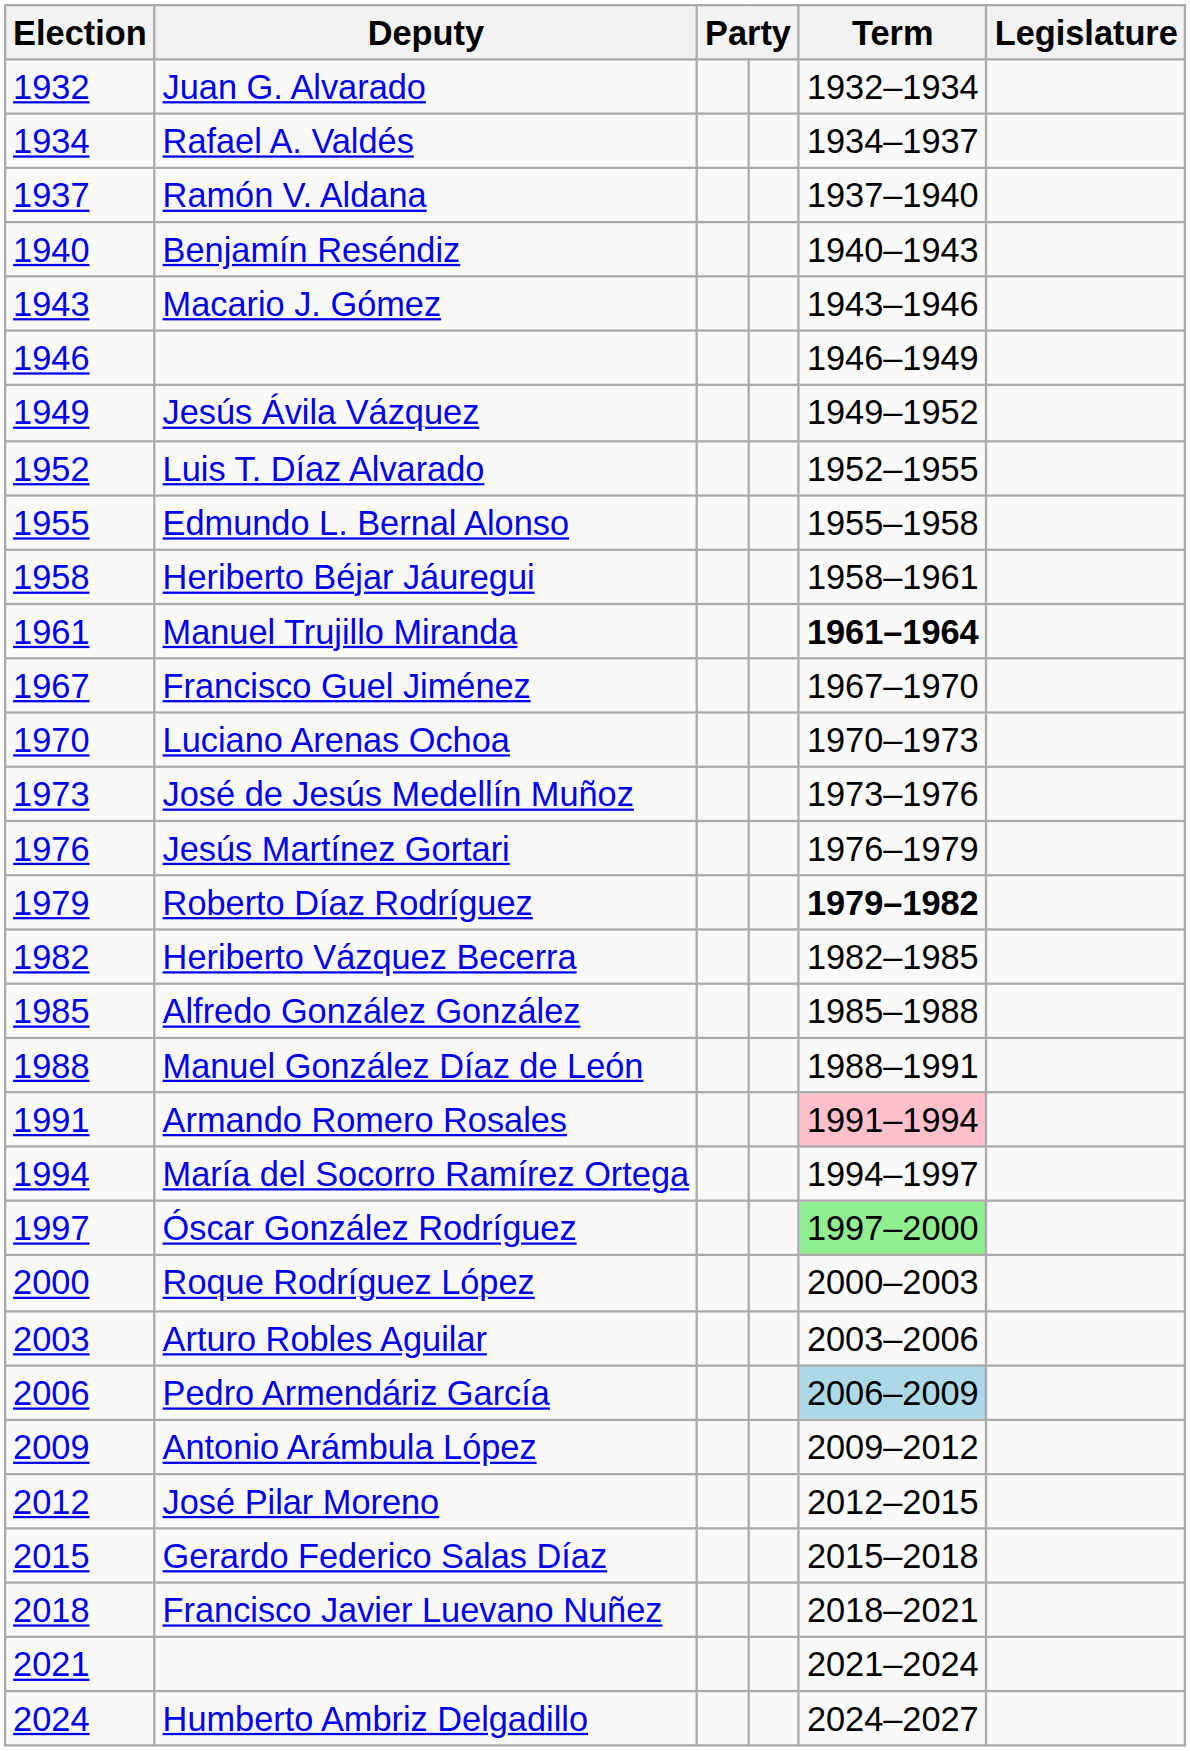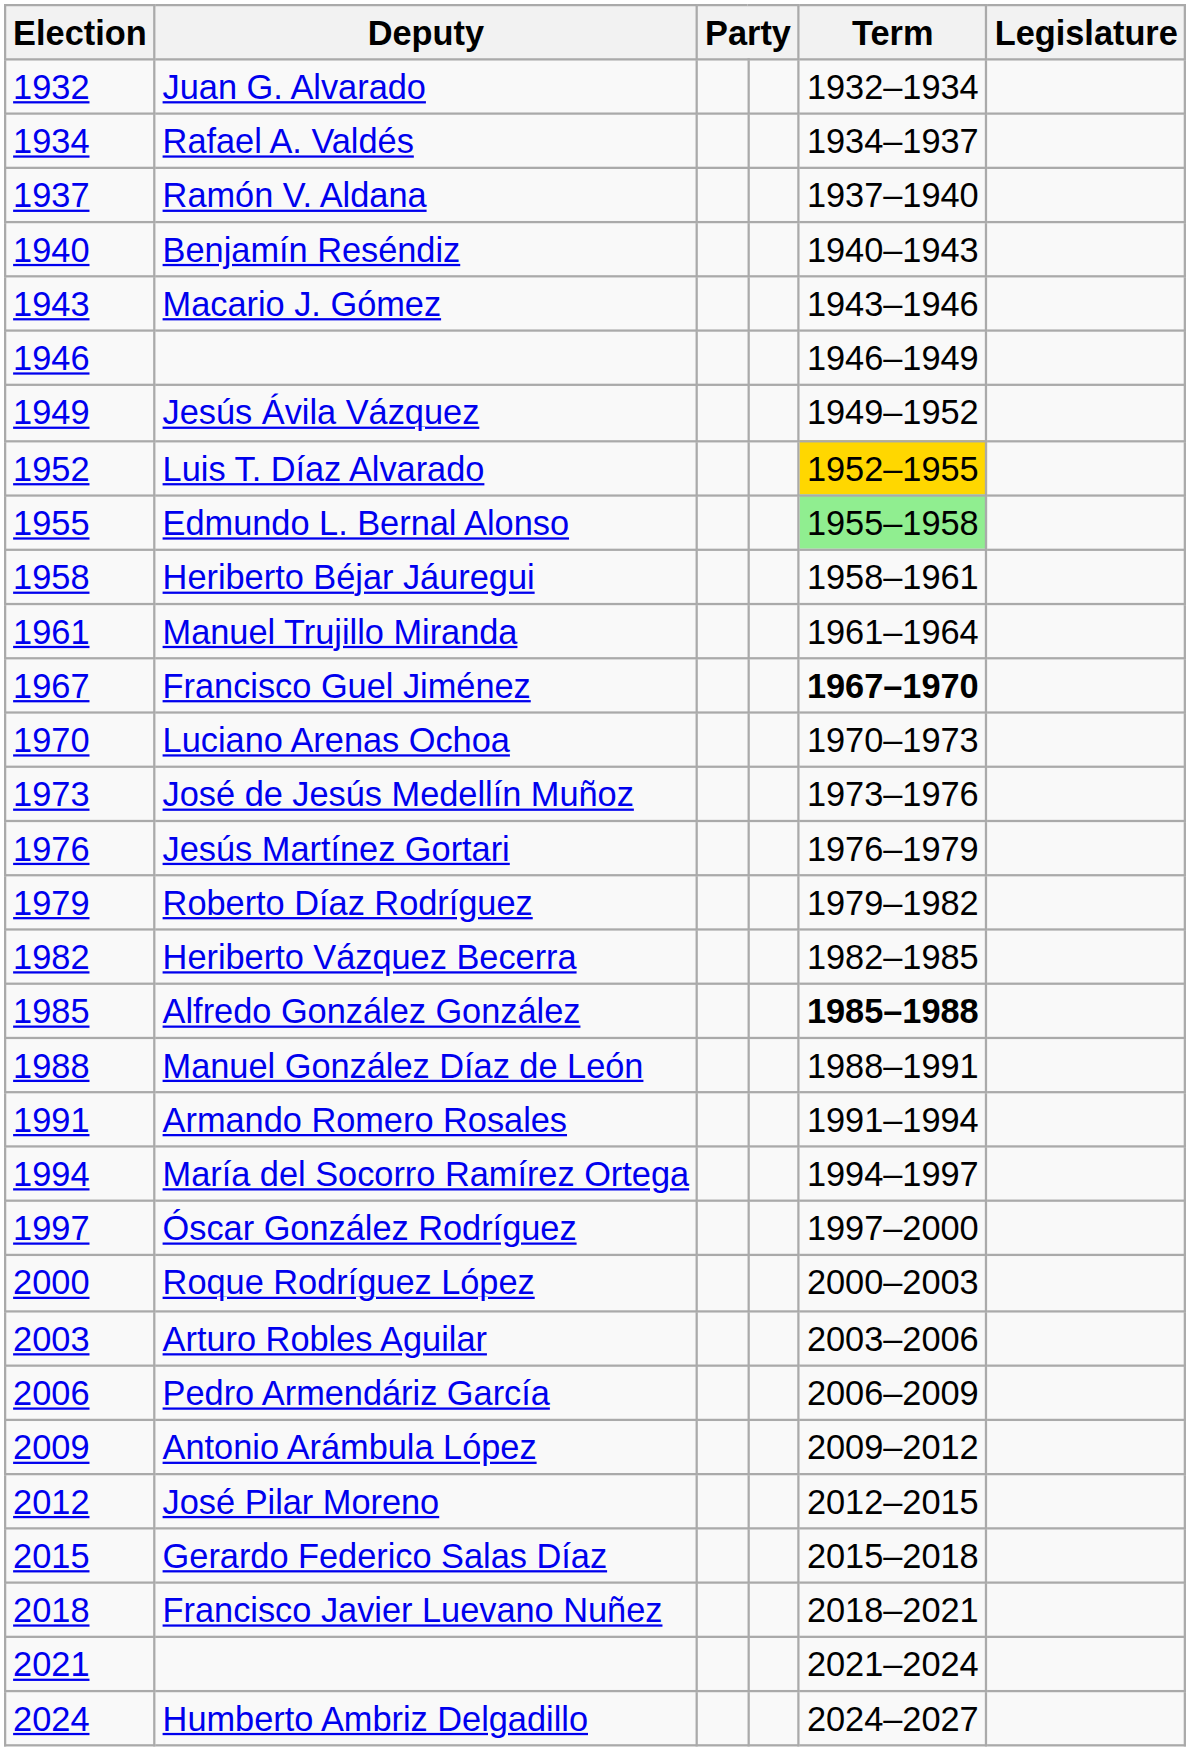(893, 468) no background -> (893, 468) gold background
(893, 522) no background -> (893, 522) lightgreen background
(893, 631) bold -> (893, 631) normal
(893, 685) normal -> (893, 685) bold
(893, 903) bold -> (893, 903) normal
(893, 1011) normal -> (893, 1011) bold
(893, 1120) pink background -> (893, 1120) no background
(893, 1229) lightgreen background -> (893, 1229) no background
(893, 1392) lightblue background -> (893, 1392) no background
